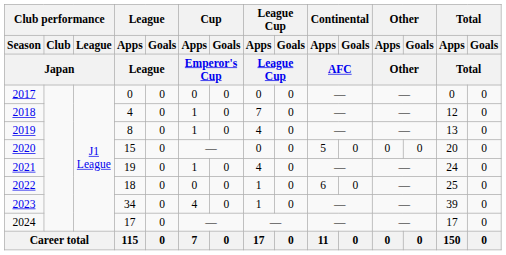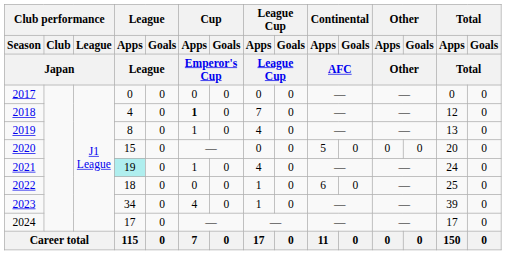(194, 112) normal -> (194, 112) bold
(130, 167) no background -> (130, 167) paleturquoise background
